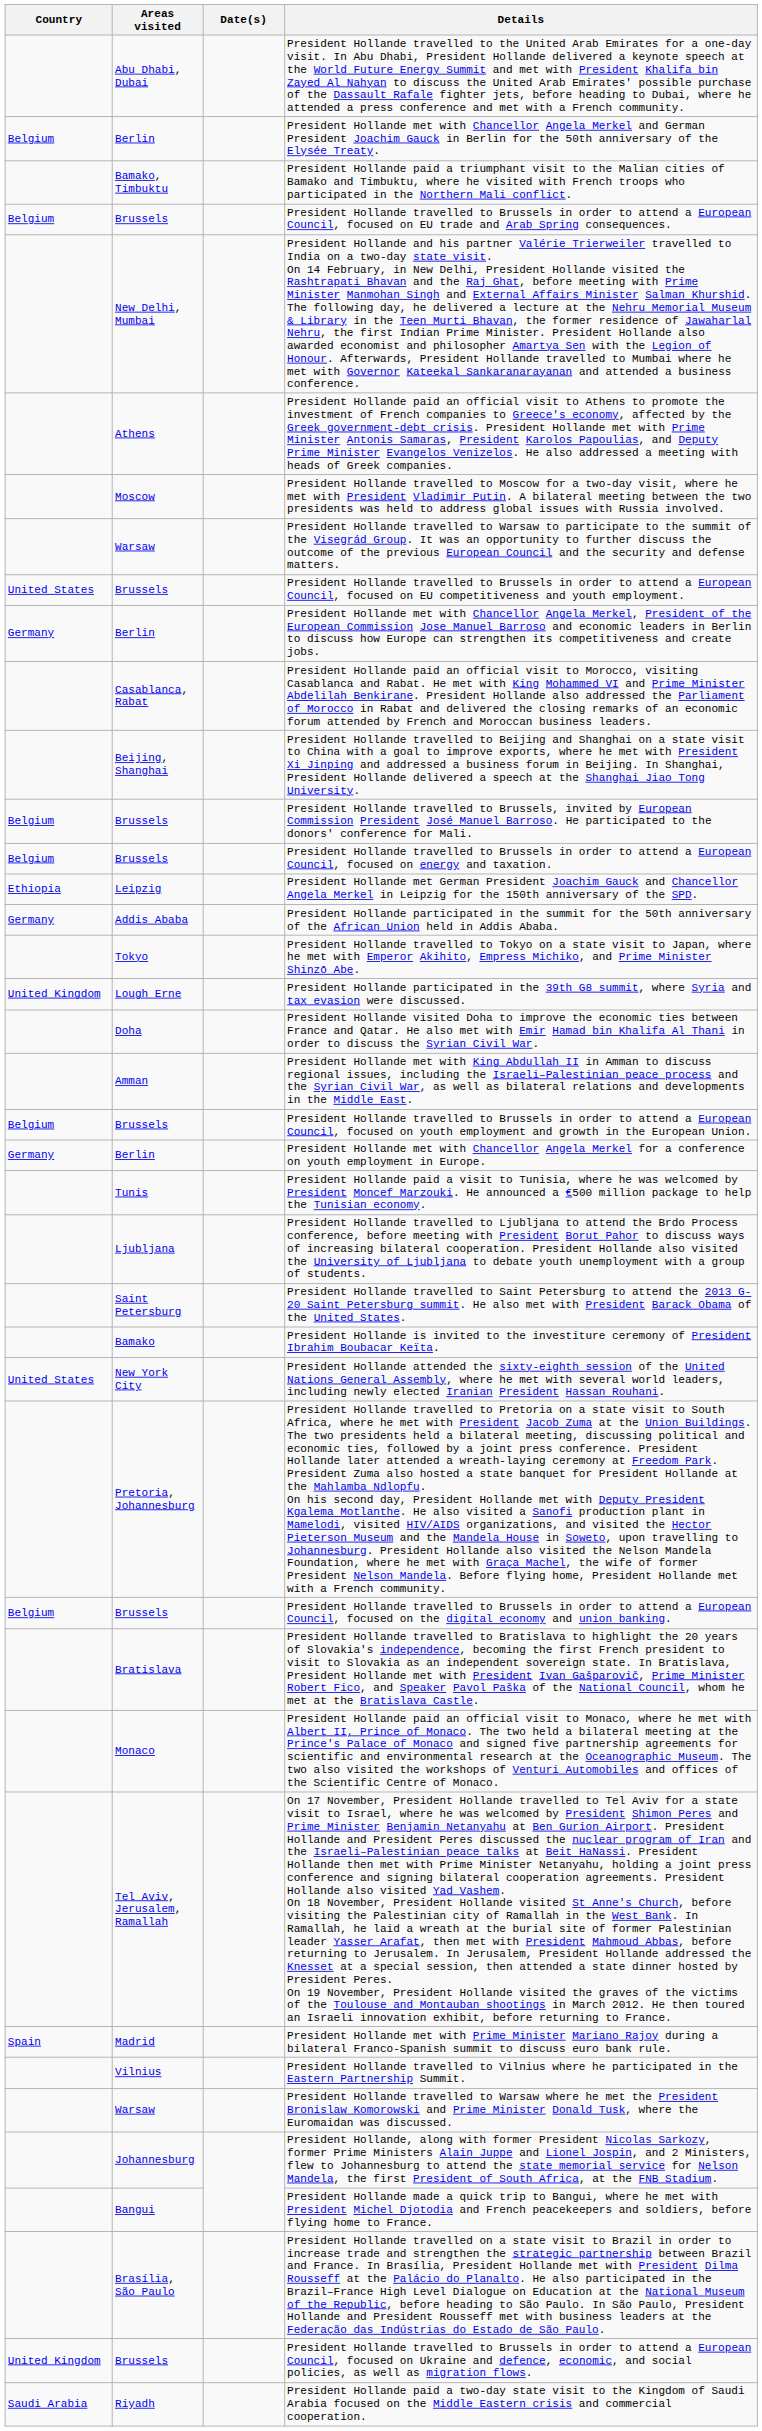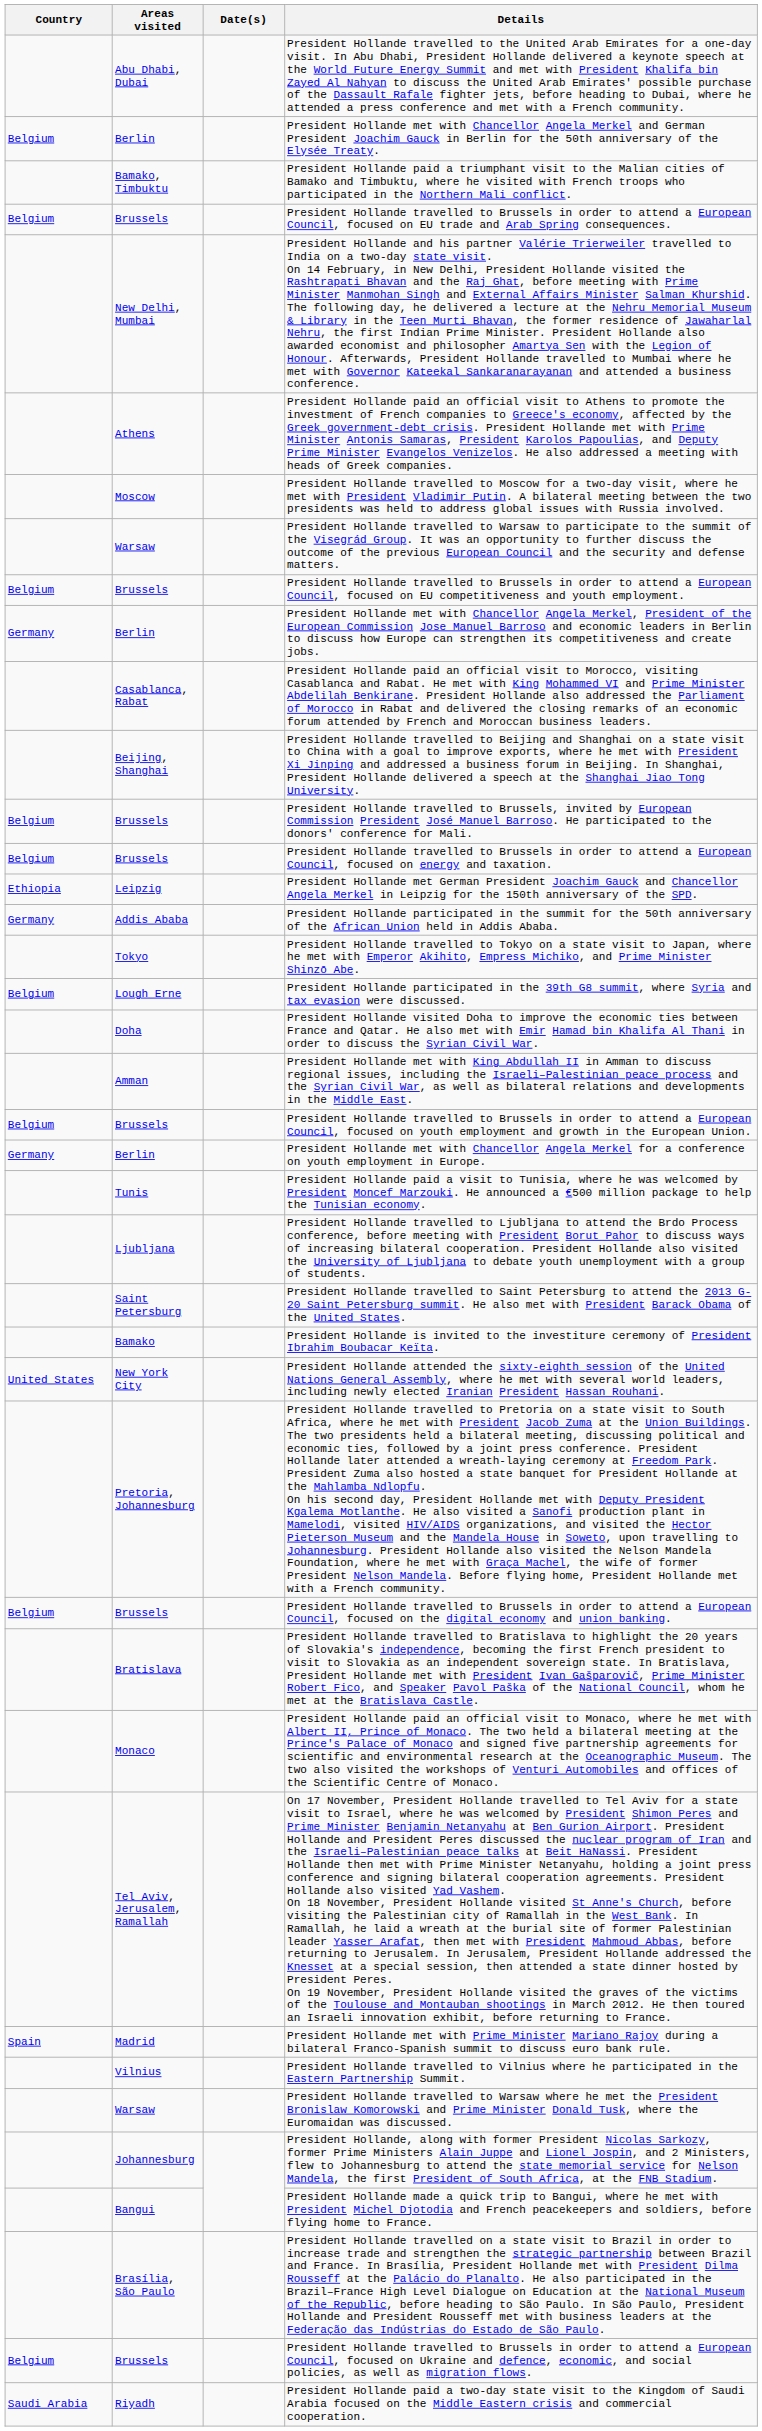(51, 590) United States -> (31, 590) Belgium
(54, 994) United Kingdom -> (31, 994) Belgium
(54, 2361) United Kingdom -> (31, 2361) Belgium
